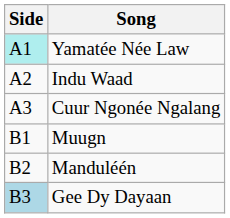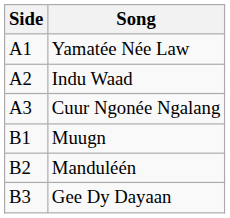(20, 49) paleturquoise background -> (20, 49) no background
(20, 197) lightblue background -> (20, 197) no background
